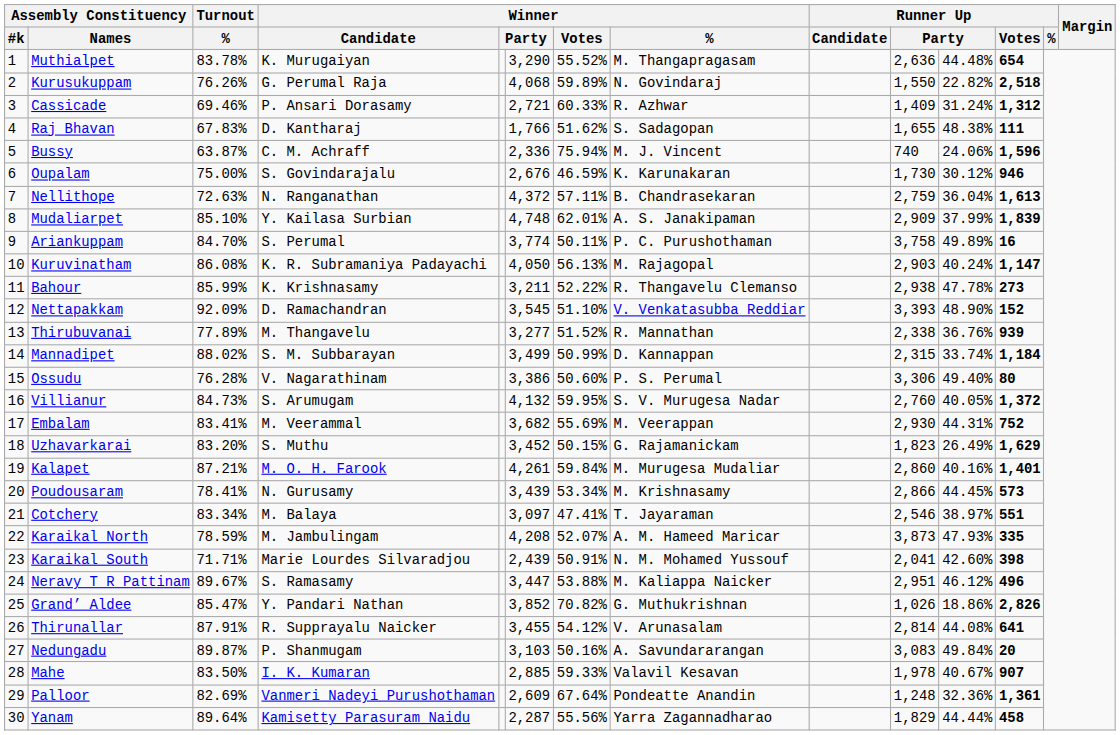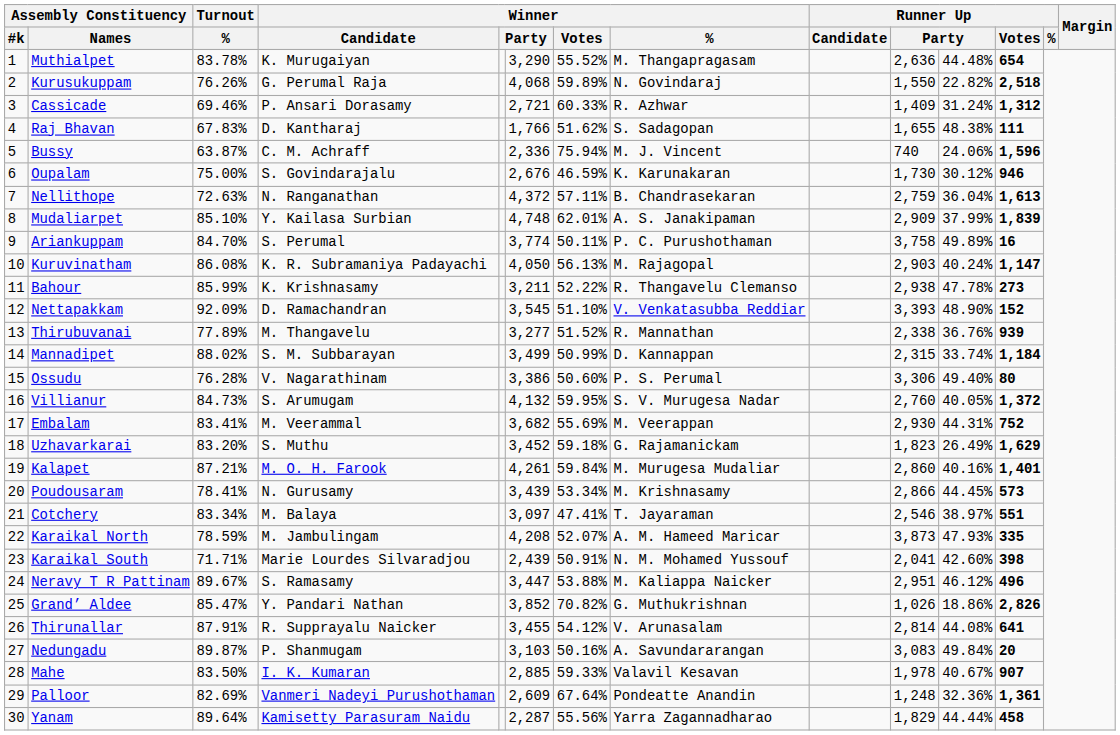(582, 447) 50.15% -> (582, 447) 59.18%
